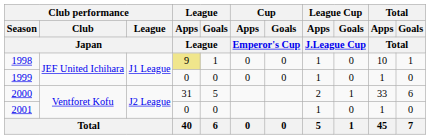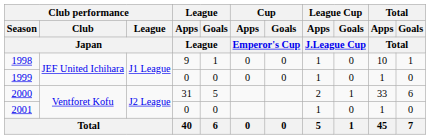(187, 61) khaki background -> (187, 61) no background
